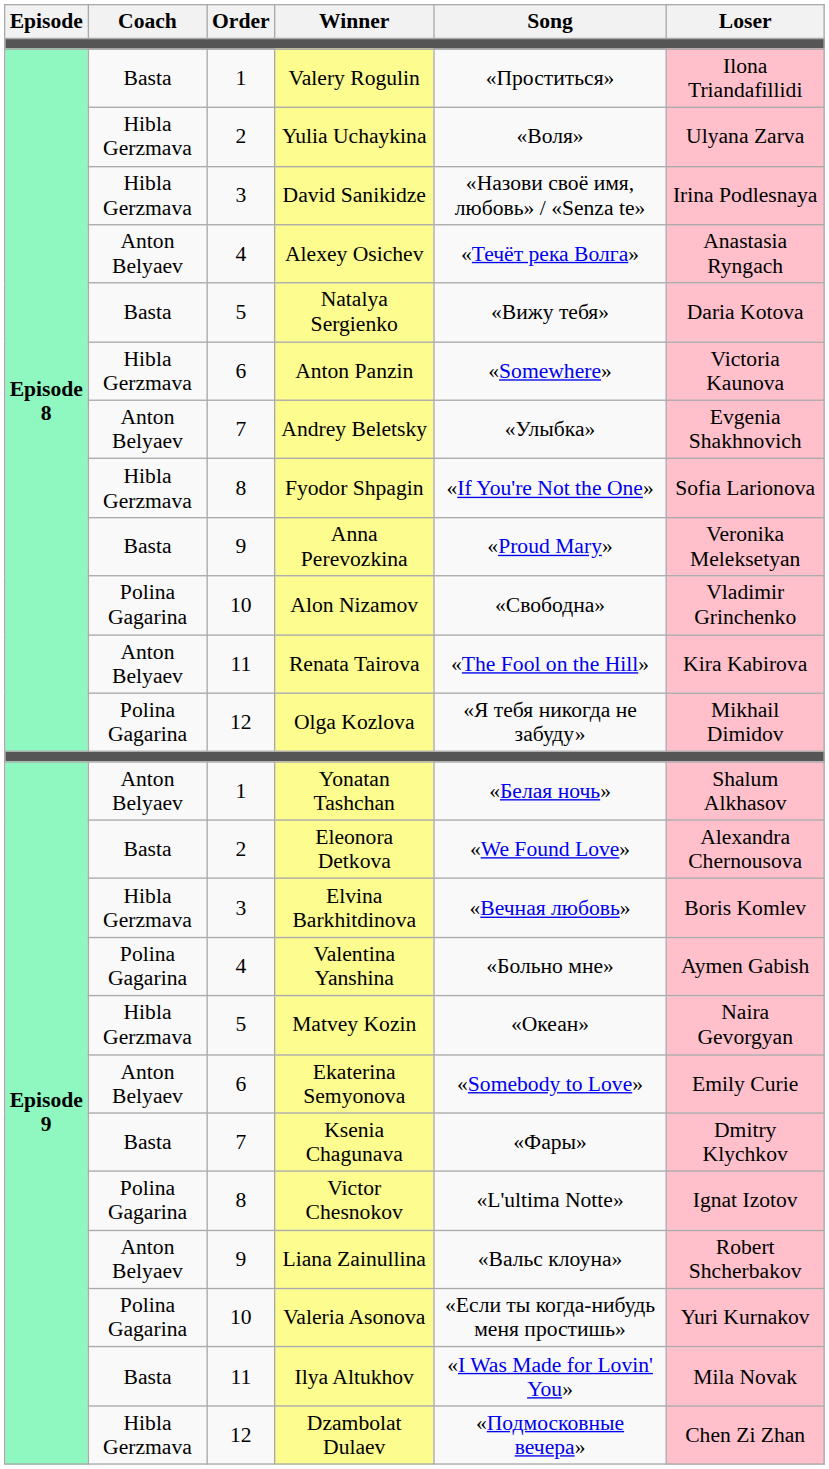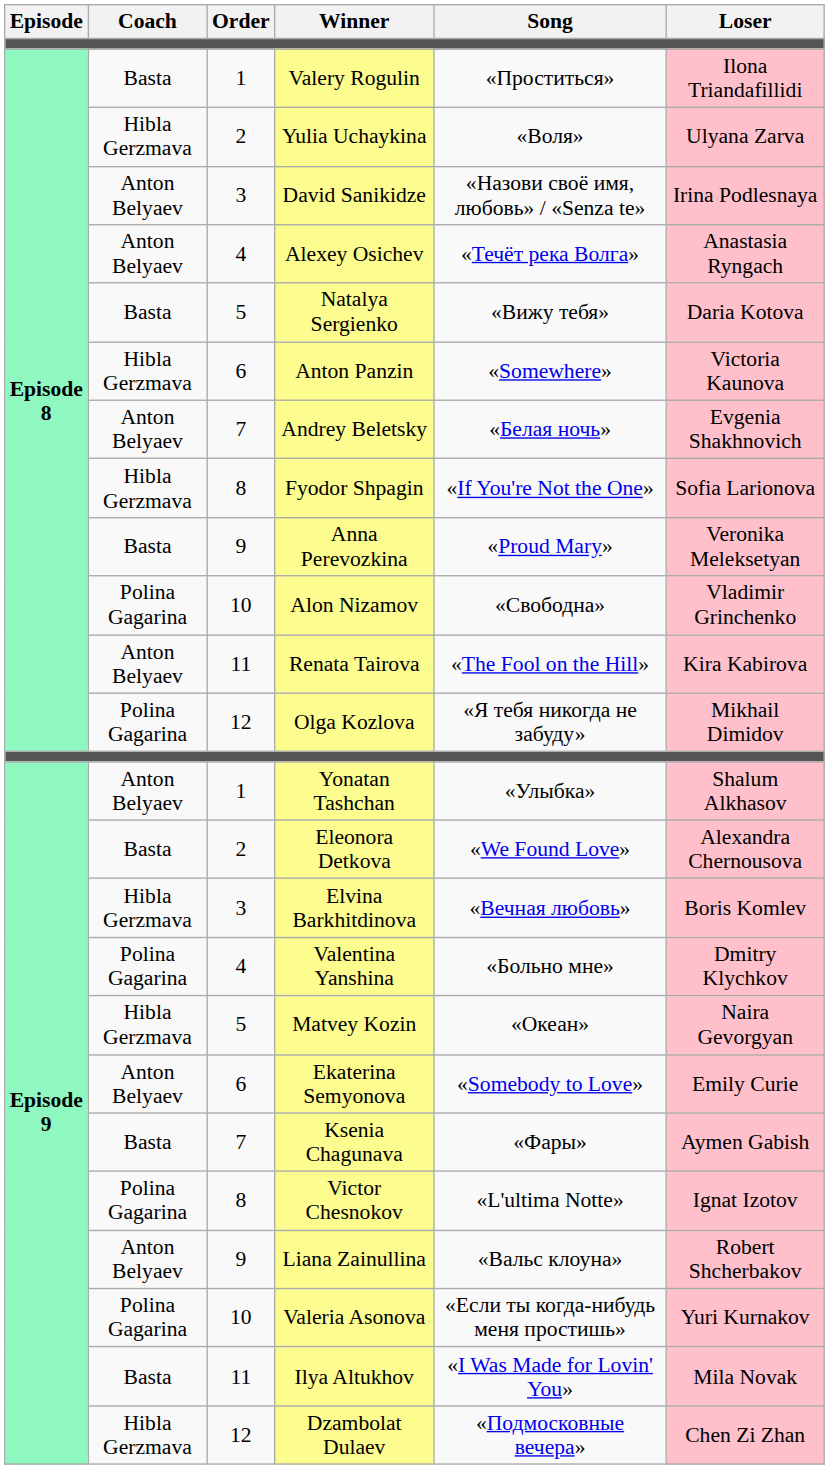(147, 195) Hibla Gerzmava -> (147, 195) Anton Belyaev
(550, 429) «Улыбка» -> (550, 429) «Белая ночь»
(550, 790) «Белая ночь» -> (550, 790) «Улыбка»
(745, 966) Aymen Gabish -> (745, 966) Dmitry Klychkov
(745, 1141) Dmitry Klychkov -> (745, 1141) Aymen Gabish
